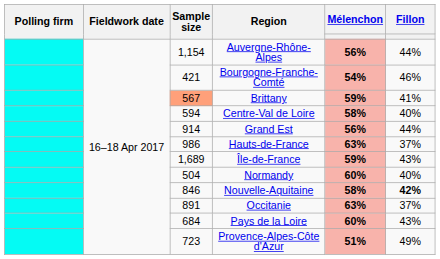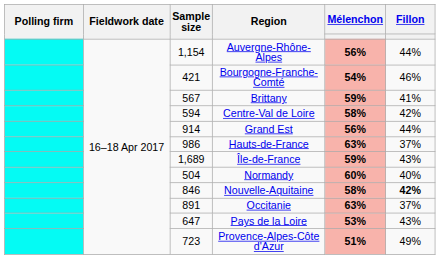(191, 98) lightsalmon background -> (191, 98) no background
(410, 114) 40% -> (410, 114) 42%
(191, 221) 684 -> (191, 221) 647
(355, 221) 60% -> (355, 221) 53%
